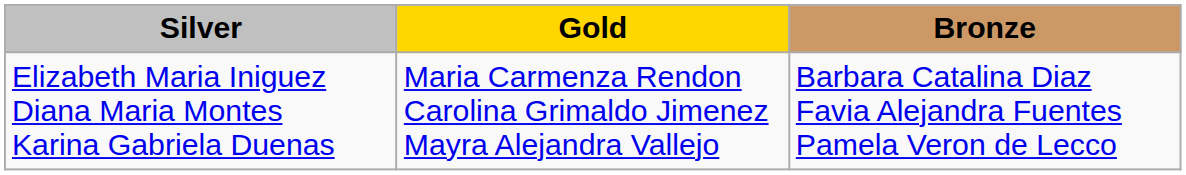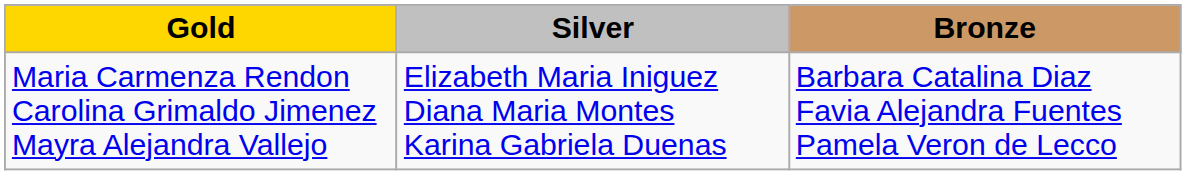columns swapped: (593, 28) <-> (201, 28)
